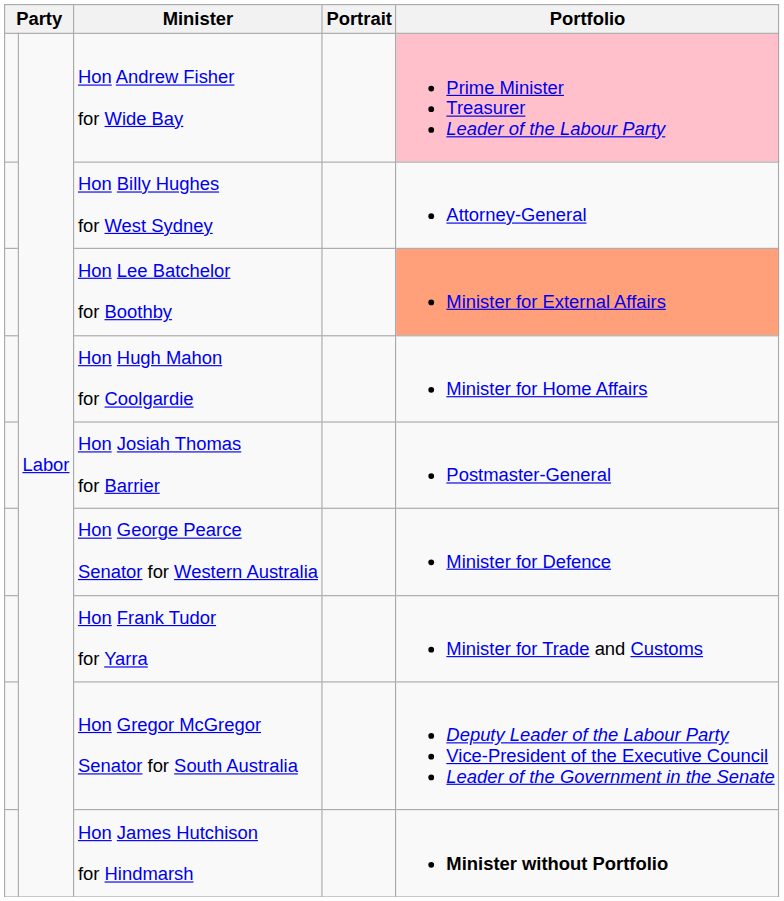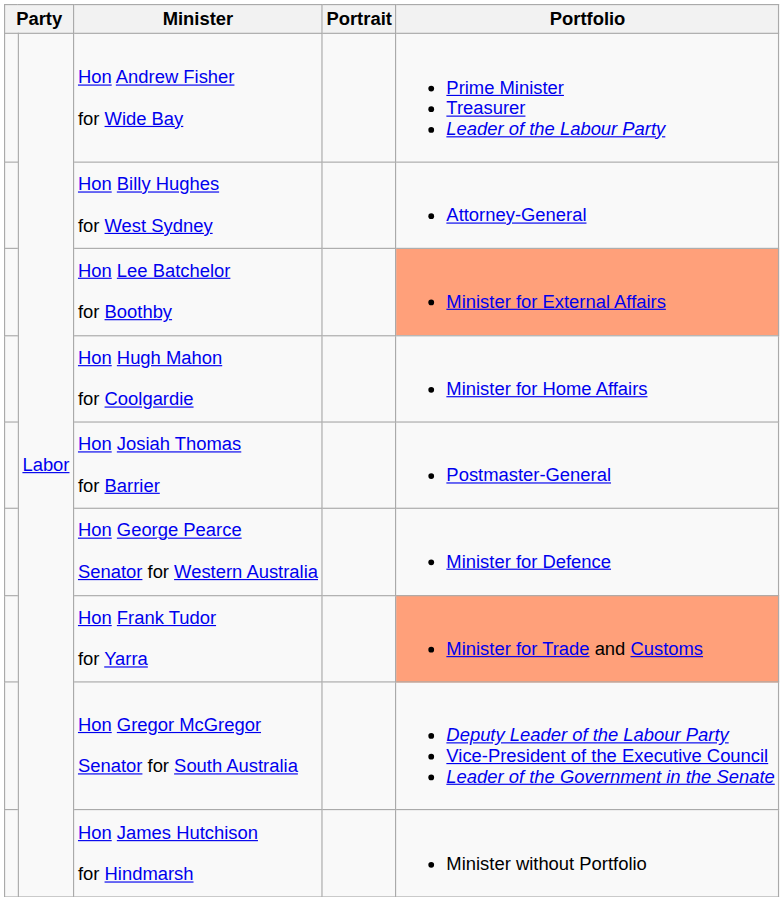(588, 108) pink background -> (588, 108) no background
(588, 649) no background -> (588, 649) lightsalmon background
(588, 864) bold -> (588, 864) normal
